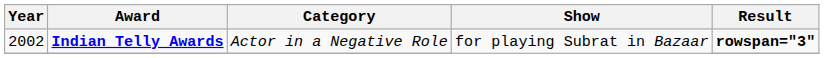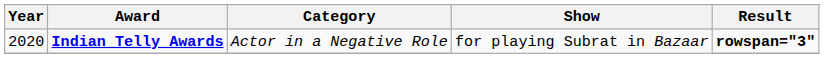(26, 41) 2002 -> (26, 41) 2020
